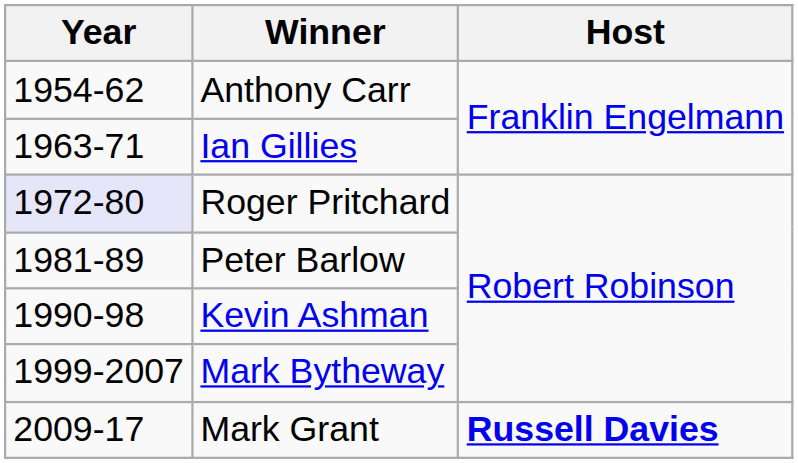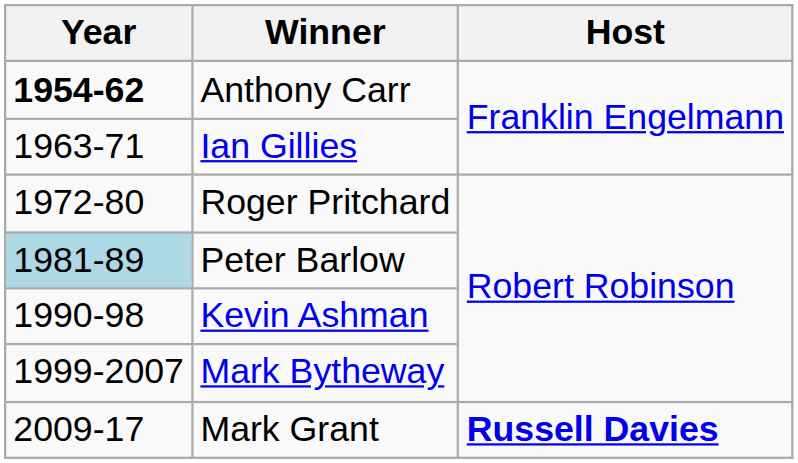(79, 89) normal -> (79, 89) bold
(79, 202) lavender background -> (79, 202) no background
(79, 259) no background -> (79, 259) lightblue background
